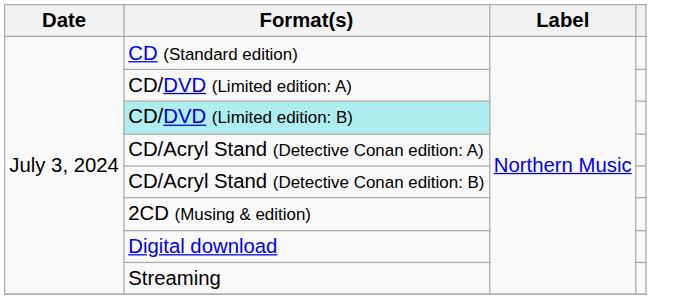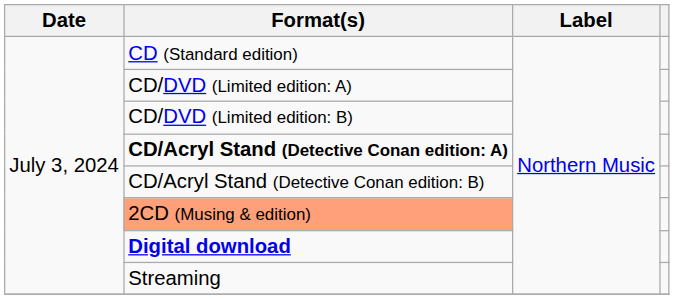(241, 117) paleturquoise background -> (241, 117) no background
(306, 149) normal -> (318, 149) bold
(220, 213) no background -> (220, 213) lightsalmon background
(203, 246) normal -> (210, 246) bold
